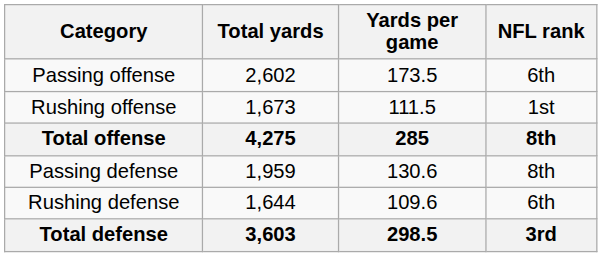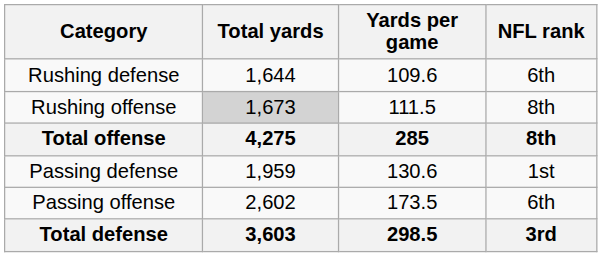rows swapped: (104, 75) <-> (104, 203)
(271, 107) no background -> (271, 107) lightgrey background
(541, 107) 1st -> (541, 107) 8th
(541, 171) 8th -> (541, 171) 1st
